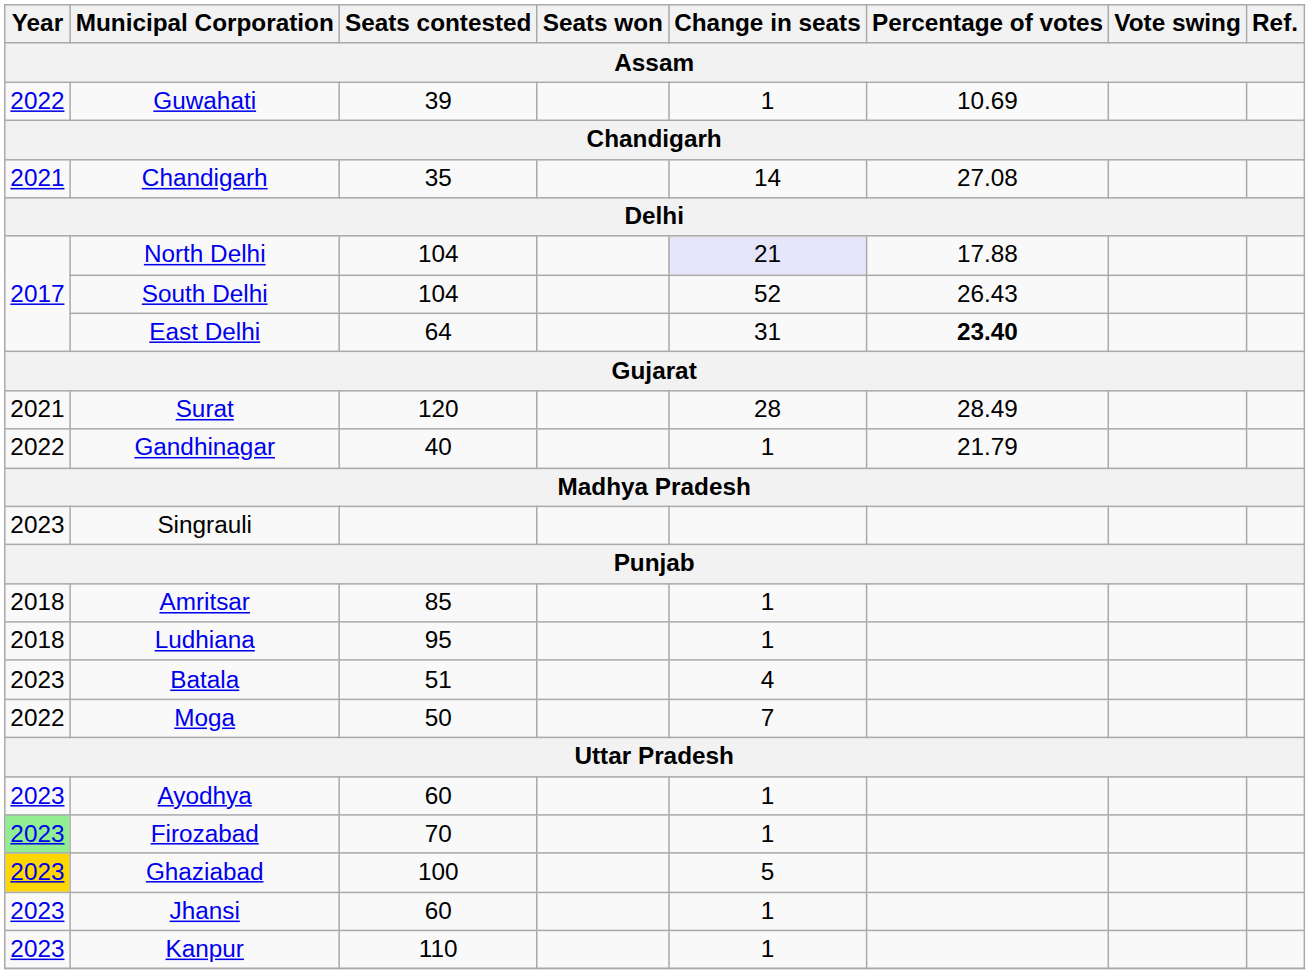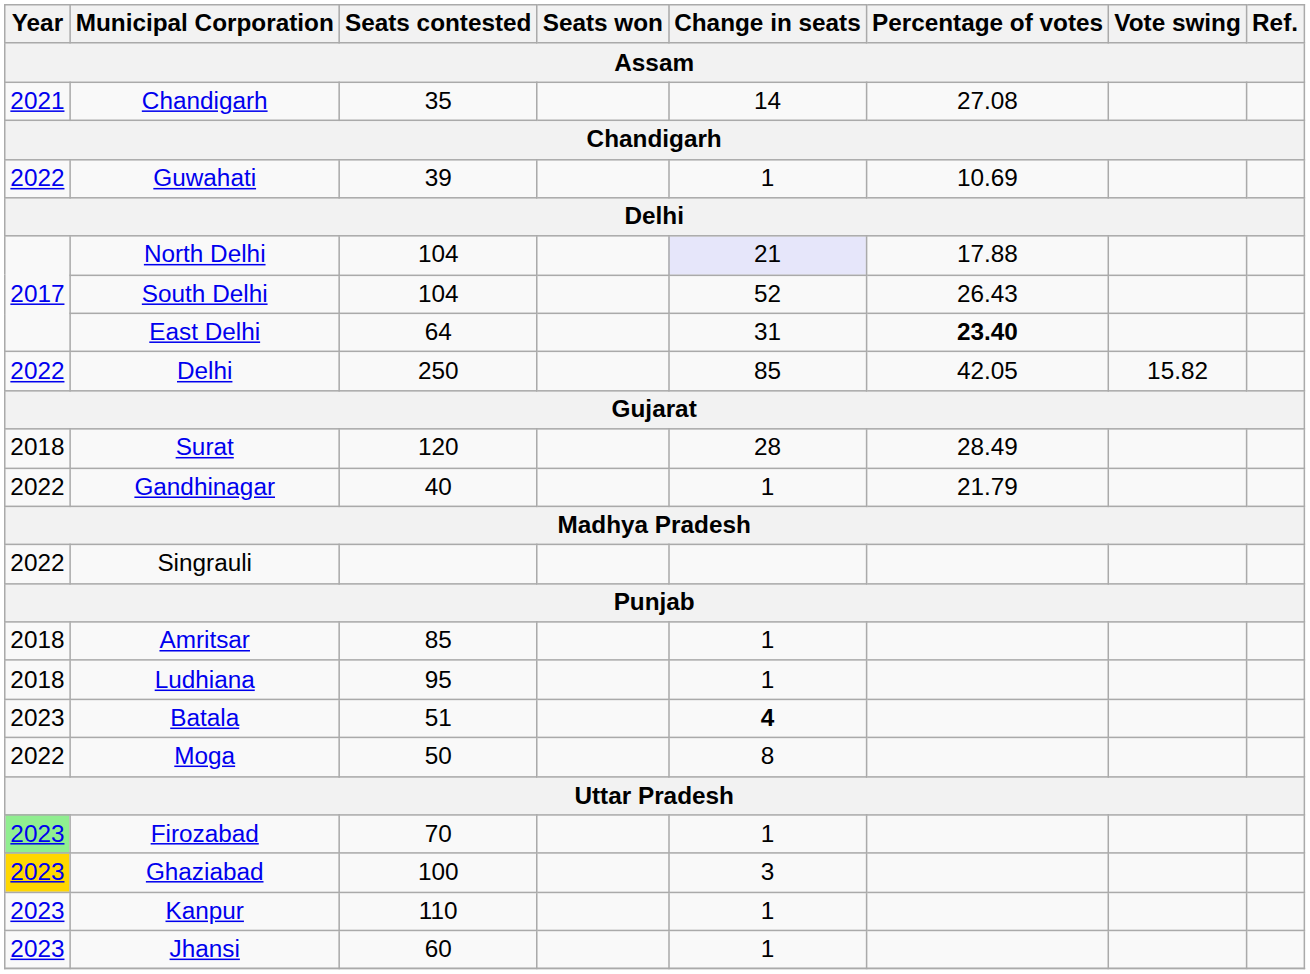rows swapped: (205, 100) <-> (205, 178)
+ row: (205, 370)
(37, 409) 2021 -> (37, 448) 2018
(37, 525) 2023 -> (37, 563) 2022
(767, 679) normal -> (767, 718) bold
(767, 718) 7 -> (767, 756) 8
- row: (205, 795)
(767, 872) 5 -> (767, 872) 3
rows swapped: (205, 910) <-> (205, 949)
